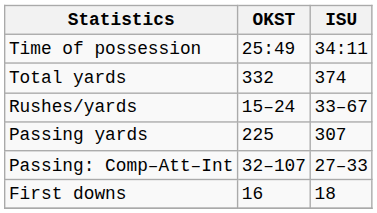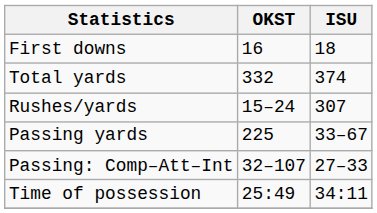rows swapped: (68, 194) <-> (105, 49)
(341, 107) 33–67 -> (330, 107) 307
(330, 136) 307 -> (341, 136) 33–67
